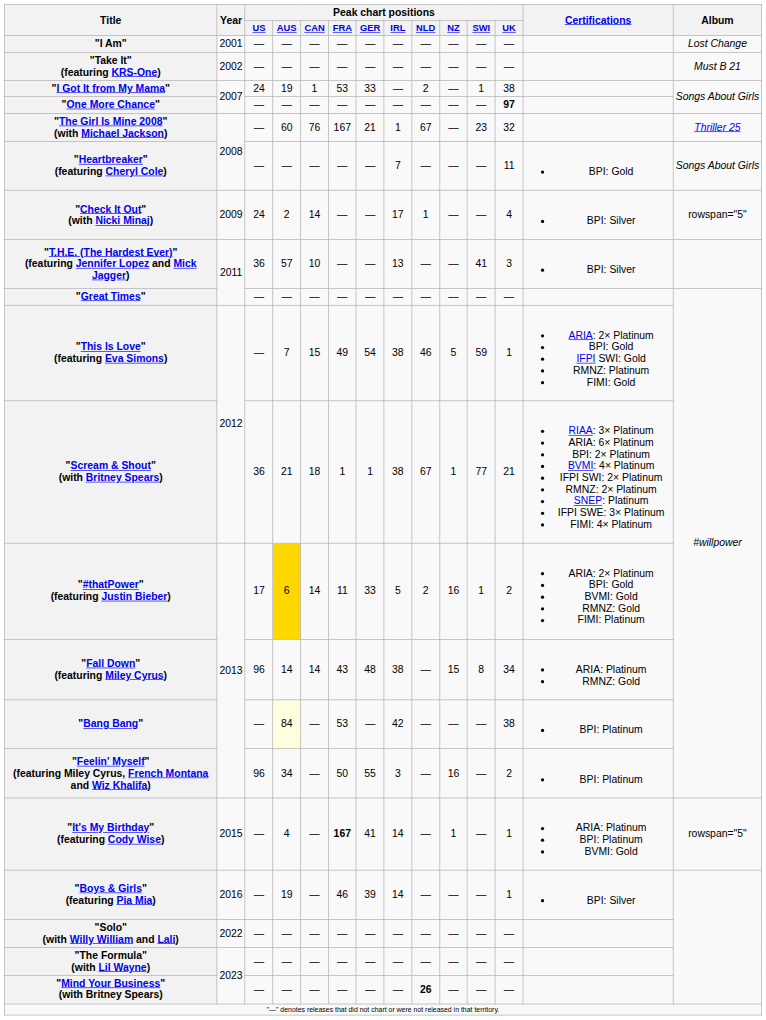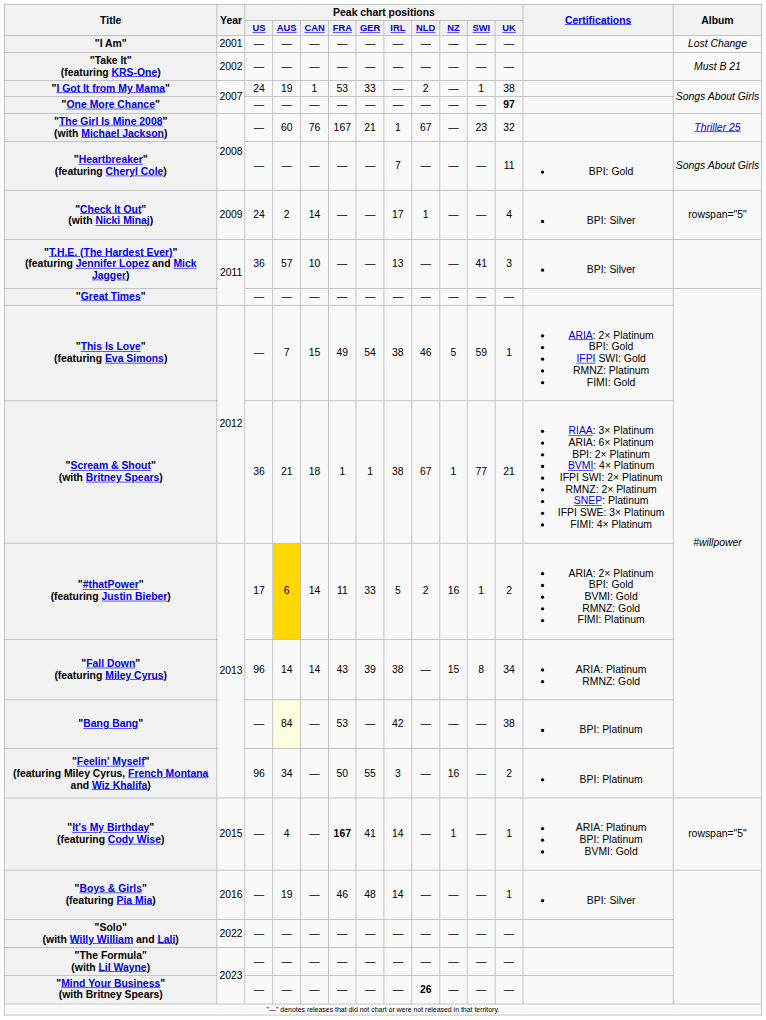(370, 669) 48 -> (370, 669) 39
(370, 894) 39 -> (370, 894) 48
